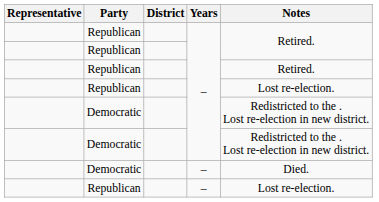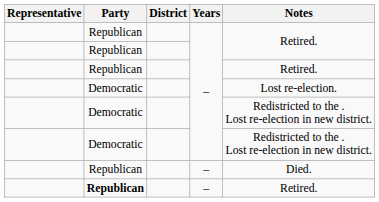(114, 87) Republican -> (115, 87) Democratic
(114, 169) Democratic -> (115, 169) Republican
(114, 188) normal -> (115, 188) bold
(296, 188) Lost re-election. -> (299, 188) Retired.
